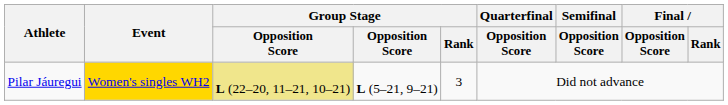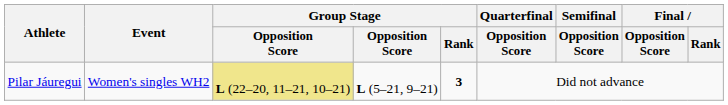(149, 81) gold background -> (149, 81) no background
(459, 81) normal -> (459, 81) bold
